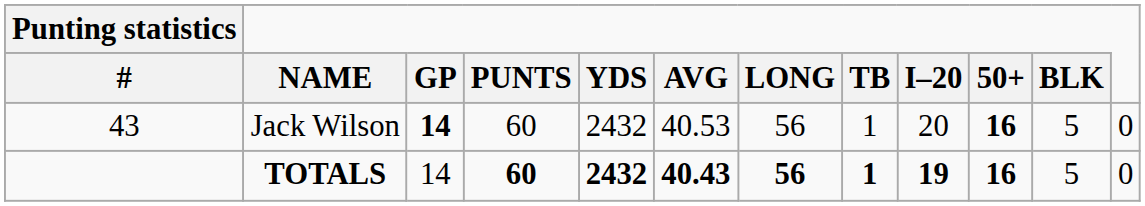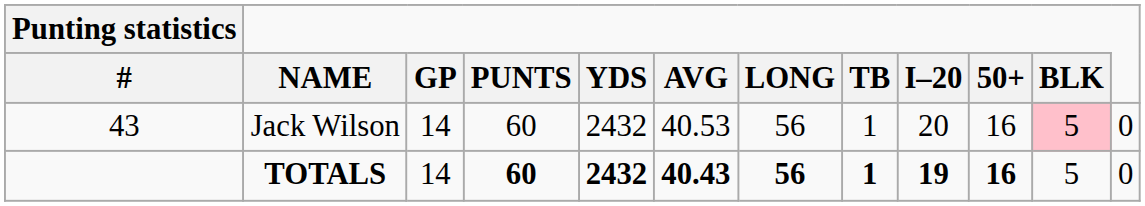(435, 126) bold -> (435, 126) normal
(1001, 126) bold -> (1001, 126) normal
(1071, 126) no background -> (1071, 126) pink background
